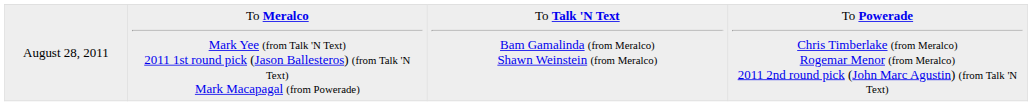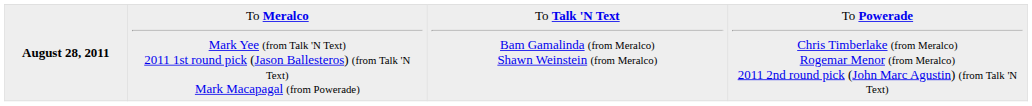(66, 52) normal -> (66, 52) bold
